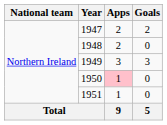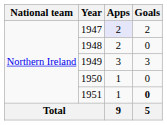(118, 29) no background -> (118, 29) lavender background
(118, 78) pink background -> (118, 78) no background
(147, 95) normal -> (147, 95) bold
